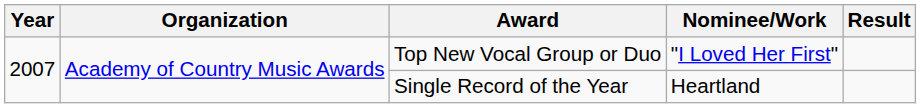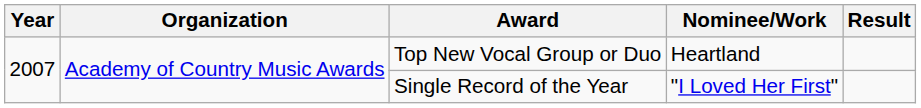(754, 53) "I Loved Her First" -> (716, 53) Heartland
(716, 86) Heartland -> (754, 86) "I Loved Her First"
